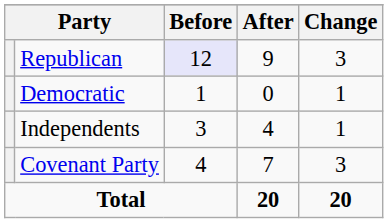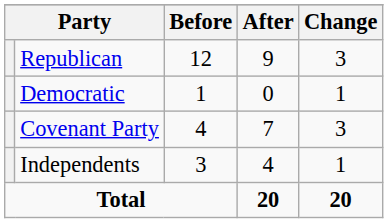(201, 57) lavender background -> (201, 57) no background
rows swapped: (80, 128) <-> (90, 164)
